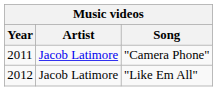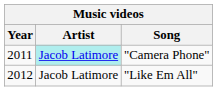(78, 55) no background -> (78, 55) paleturquoise background
